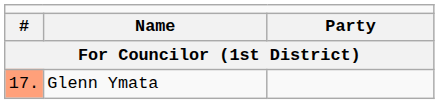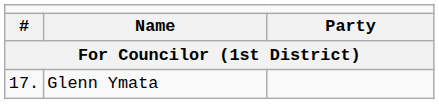(24, 83) lightsalmon background -> (24, 83) no background
